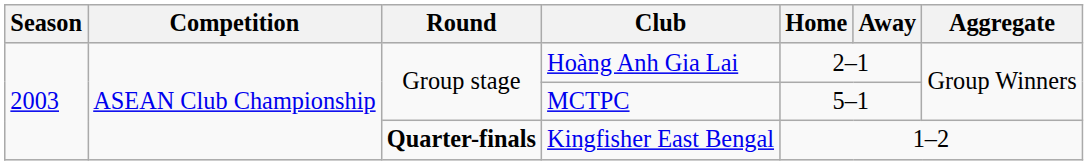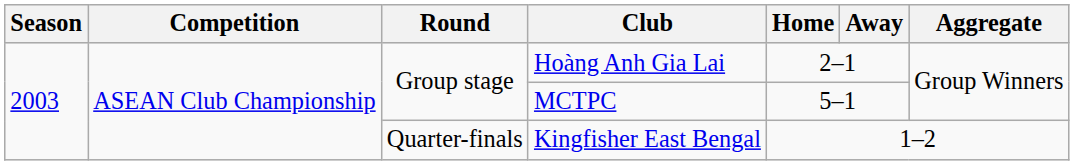(461, 139) bold -> (455, 139) normal
